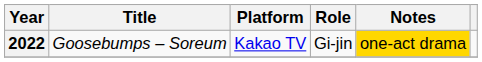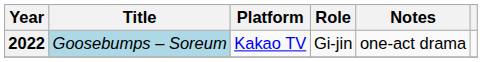(140, 43) no background -> (140, 43) lightblue background
(413, 43) gold background -> (413, 43) no background
